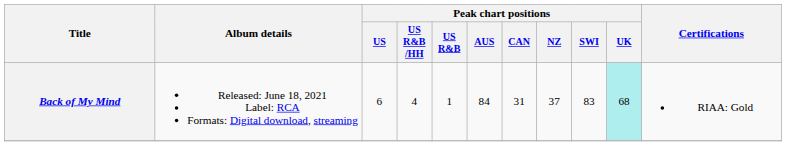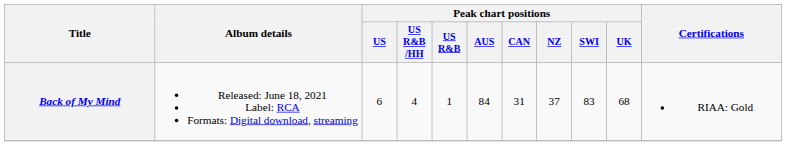(624, 101) paleturquoise background -> (624, 101) no background
